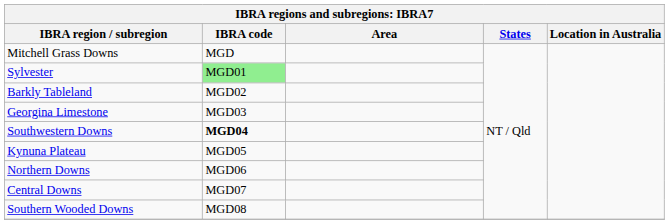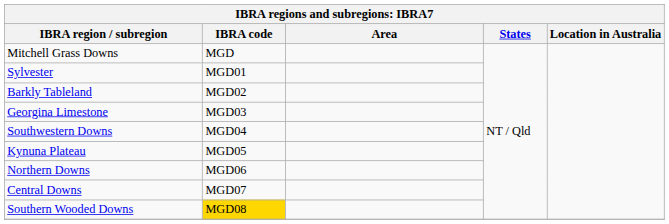(226, 72) lightgreen background -> (226, 72) no background
(227, 131) bold -> (226, 131) normal
(226, 209) no background -> (226, 209) gold background
